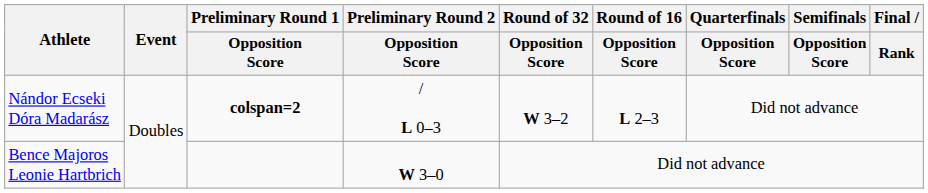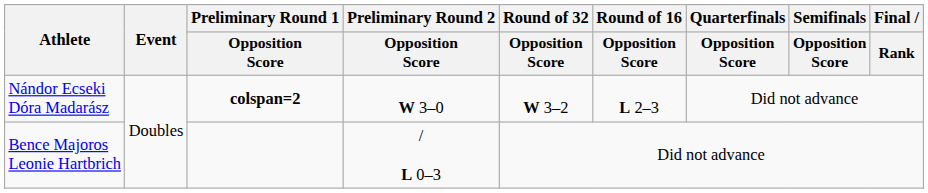(421, 108) / L 0–3 -> (421, 108) W 3–0
(421, 174) W 3–0 -> (421, 155) / L 0–3
